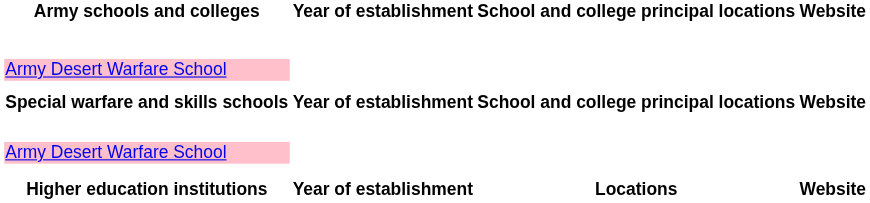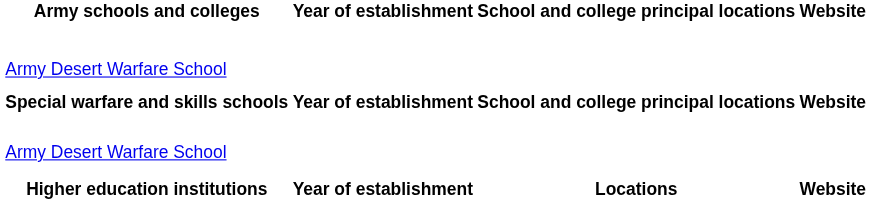(116, 69) pink background -> (116, 69) no background
(116, 152) pink background -> (116, 152) no background
